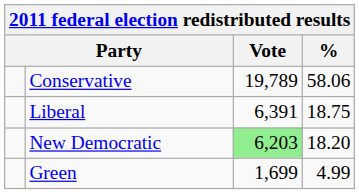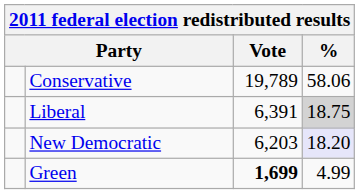(329, 111) no background -> (329, 111) lightgrey background
(276, 142) lightgreen background -> (276, 142) no background
(329, 142) no background -> (329, 142) lavender background
(276, 173) normal -> (276, 173) bold
